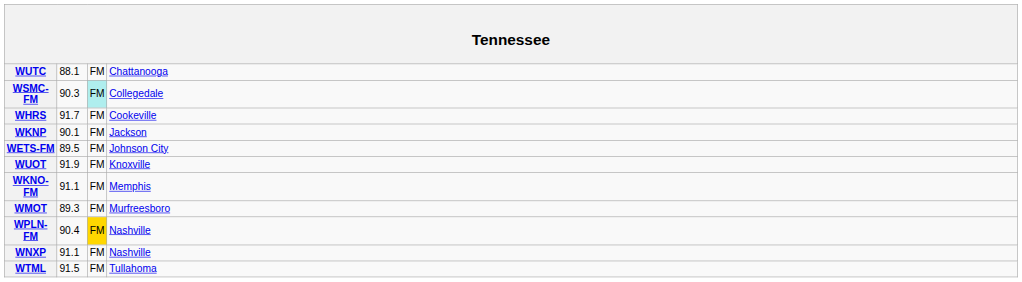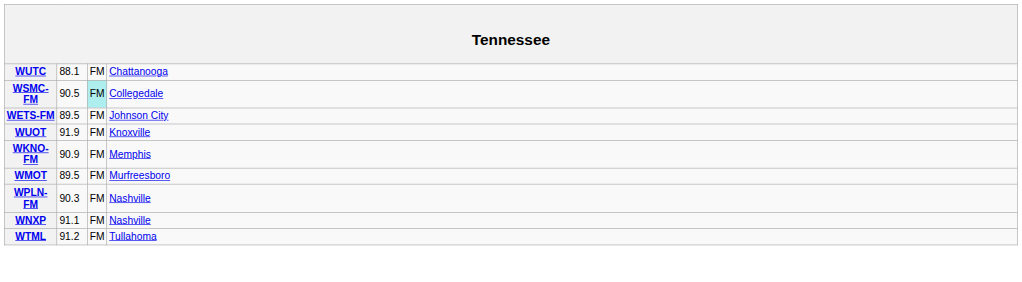(69, 94) 90.3 -> (69, 94) 90.5
- row: (31, 116)
- row: (31, 132)
(69, 186) 91.1 -> (69, 154) 90.9
(69, 208) 89.3 -> (69, 176) 89.5
(69, 230) 90.4 -> (69, 198) 90.3
(97, 230) gold background -> (97, 198) no background
(69, 269) 91.5 -> (69, 236) 91.2
